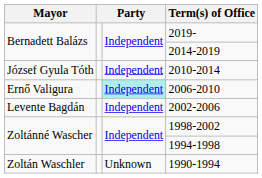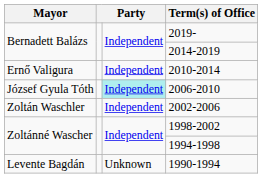(50, 70) József Gyula Tóth -> (40, 70) Ernő Valigura
(40, 88) Ernő Valigura -> (50, 88) József Gyula Tóth
(46, 107) Levente Bagdán -> (46, 107) Zoltán Waschler
(46, 164) Zoltán Waschler -> (46, 164) Levente Bagdán
